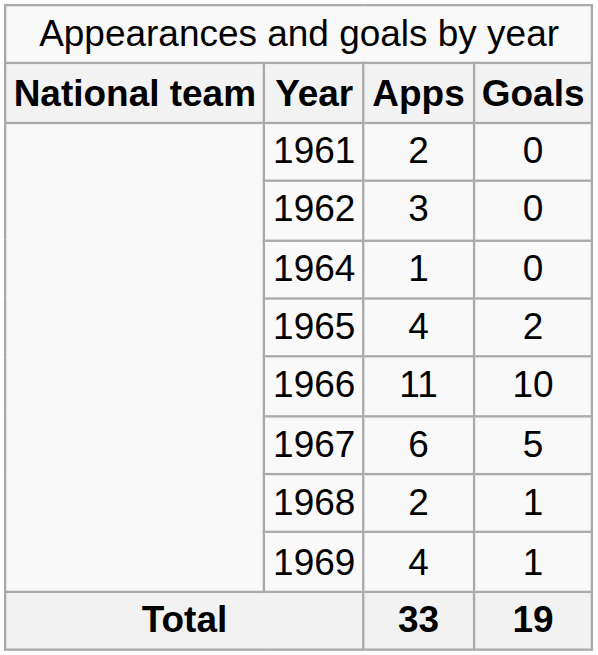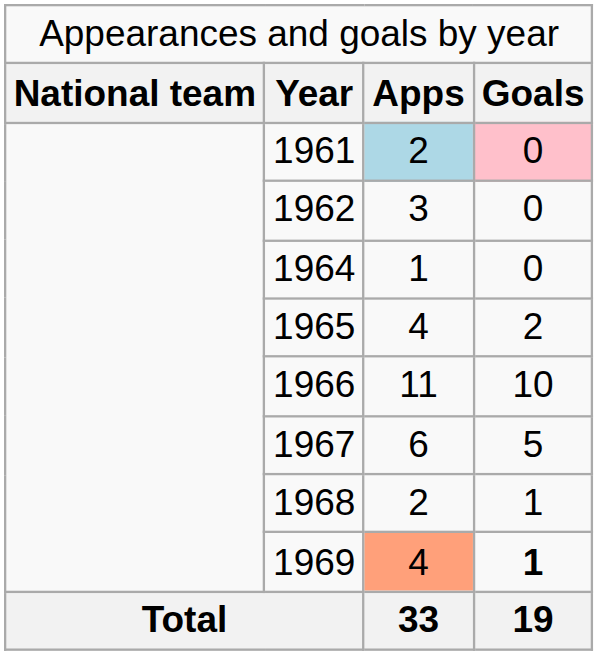(419, 151) no background -> (419, 151) lightblue background
(533, 151) no background -> (533, 151) pink background
(419, 561) no background -> (419, 561) lightsalmon background
(533, 561) normal -> (533, 561) bold
